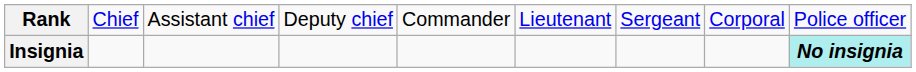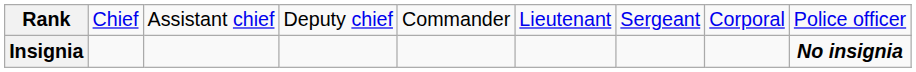(850, 51) paleturquoise background -> (850, 51) no background
